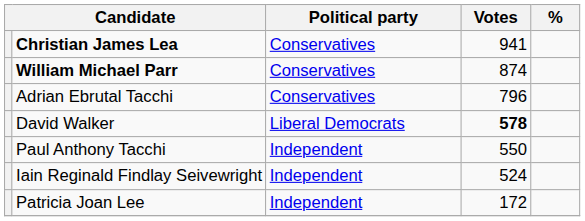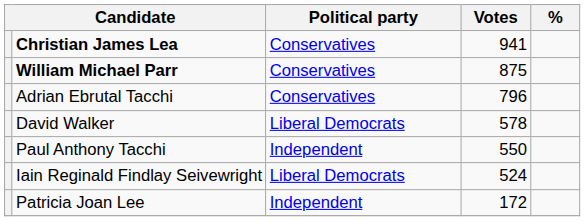(513, 70) 874 -> (513, 70) 875
(513, 123) bold -> (513, 123) normal
(316, 176) Independent -> (337, 176) Liberal Democrats
